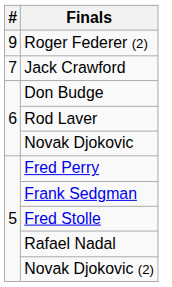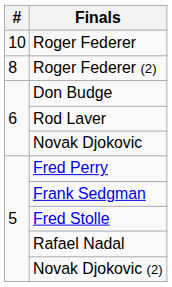+ row: (85, 43)
(13, 43) 9 -> (13, 68) 8
- row: (75, 68)
